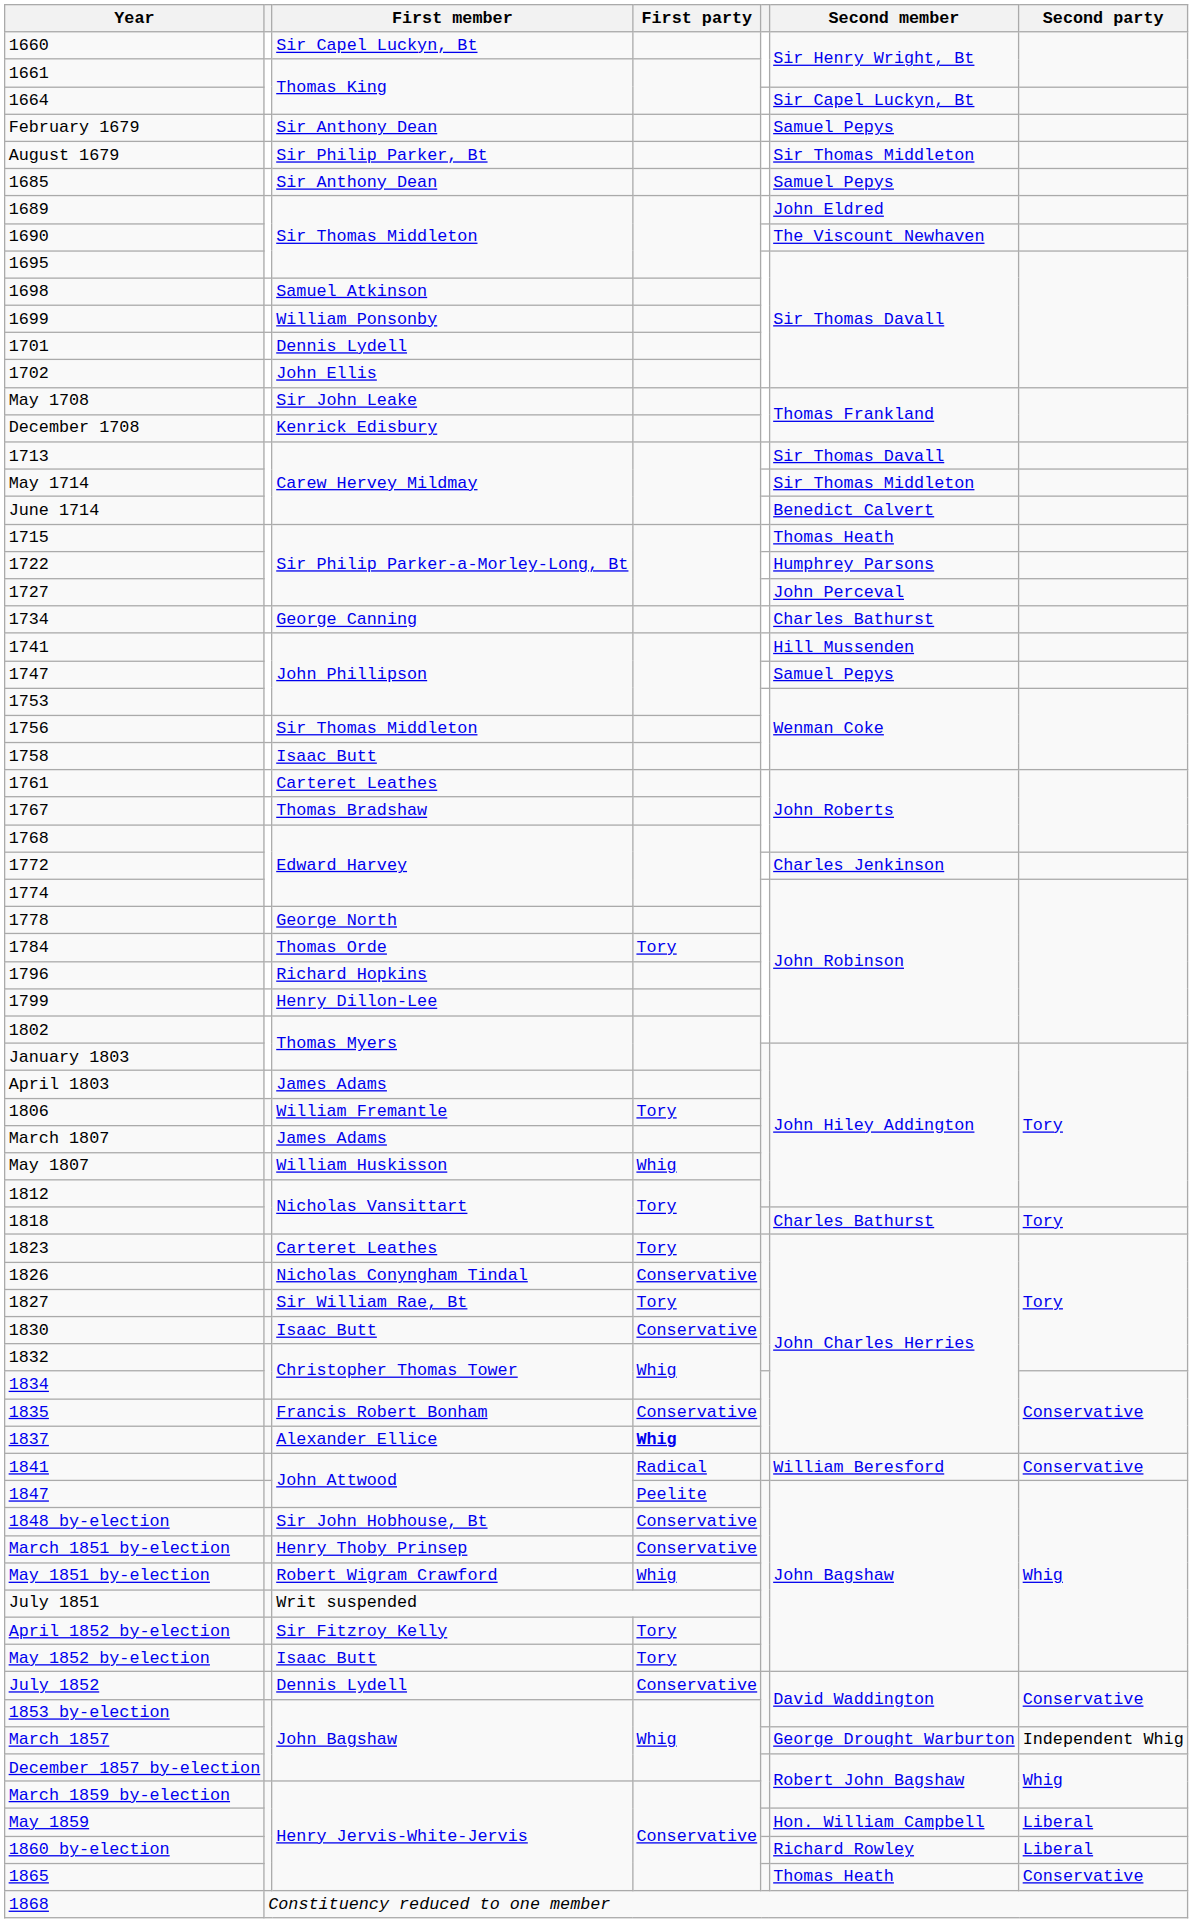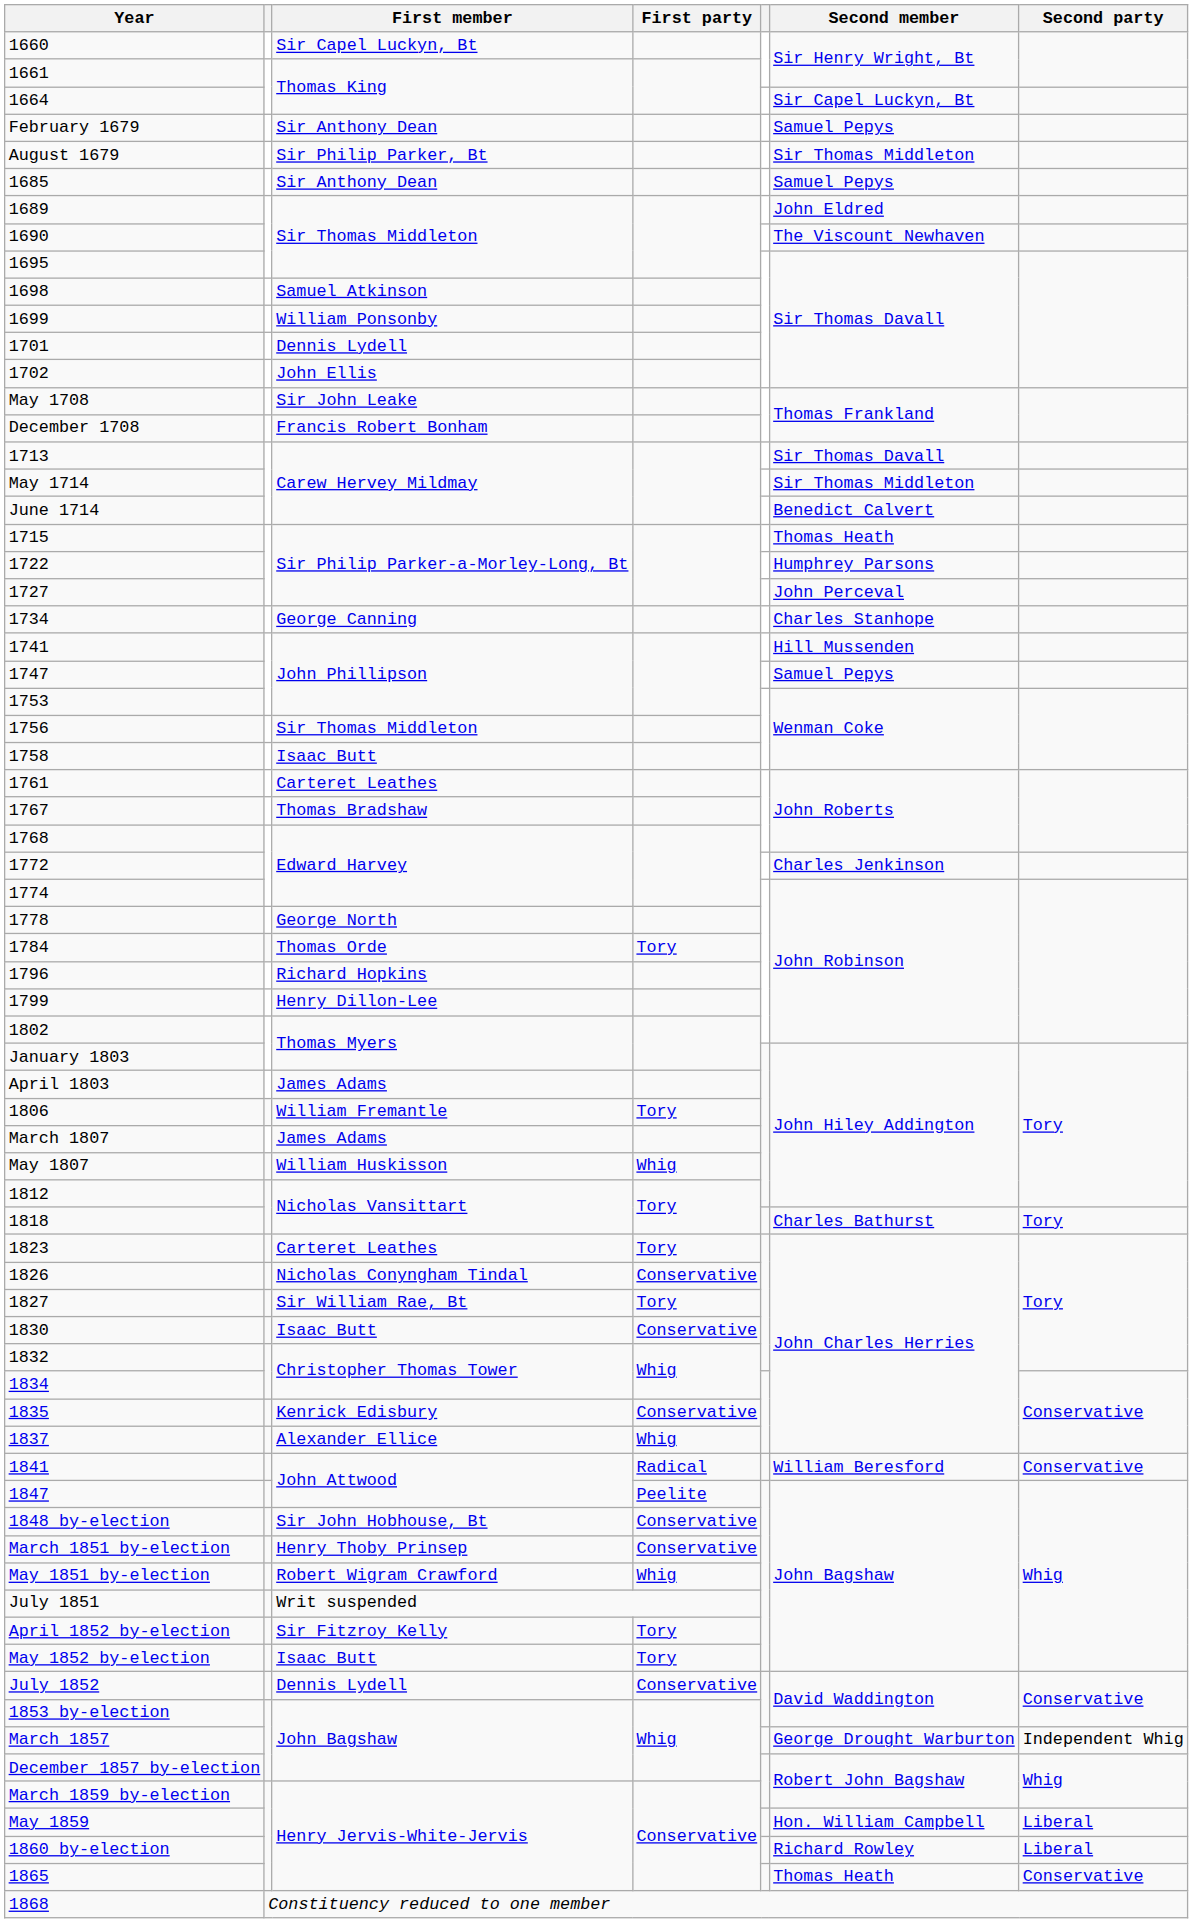(357, 428) Kenrick Edisbury -> (382, 428) Francis Robert Bonham
(854, 620) Charles Bathurst -> (854, 620) Charles Stanhope
(382, 1412) Francis Robert Bonham -> (357, 1412) Kenrick Edisbury
(657, 1440) bold -> (657, 1440) normal
